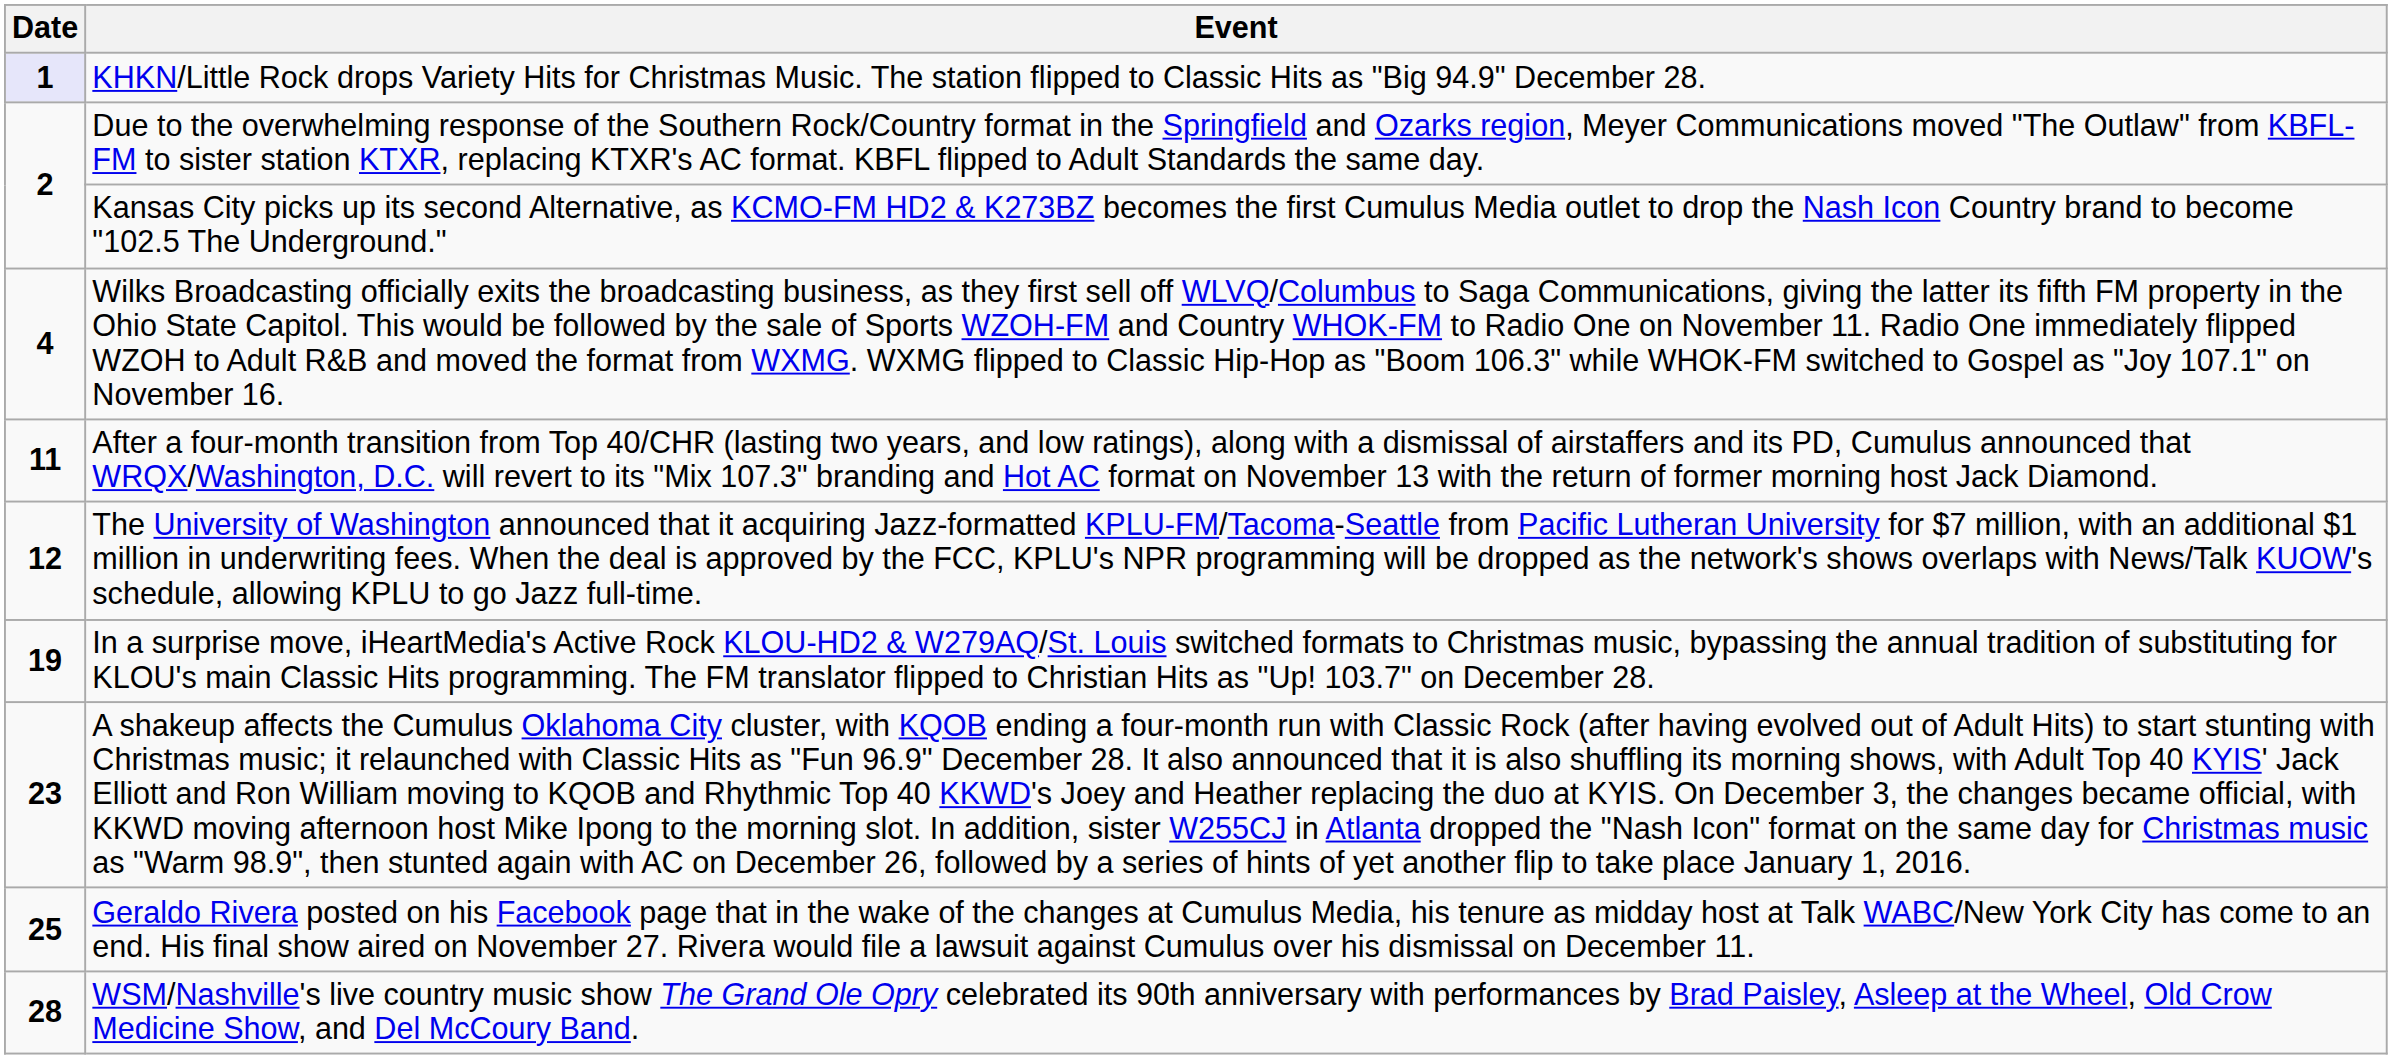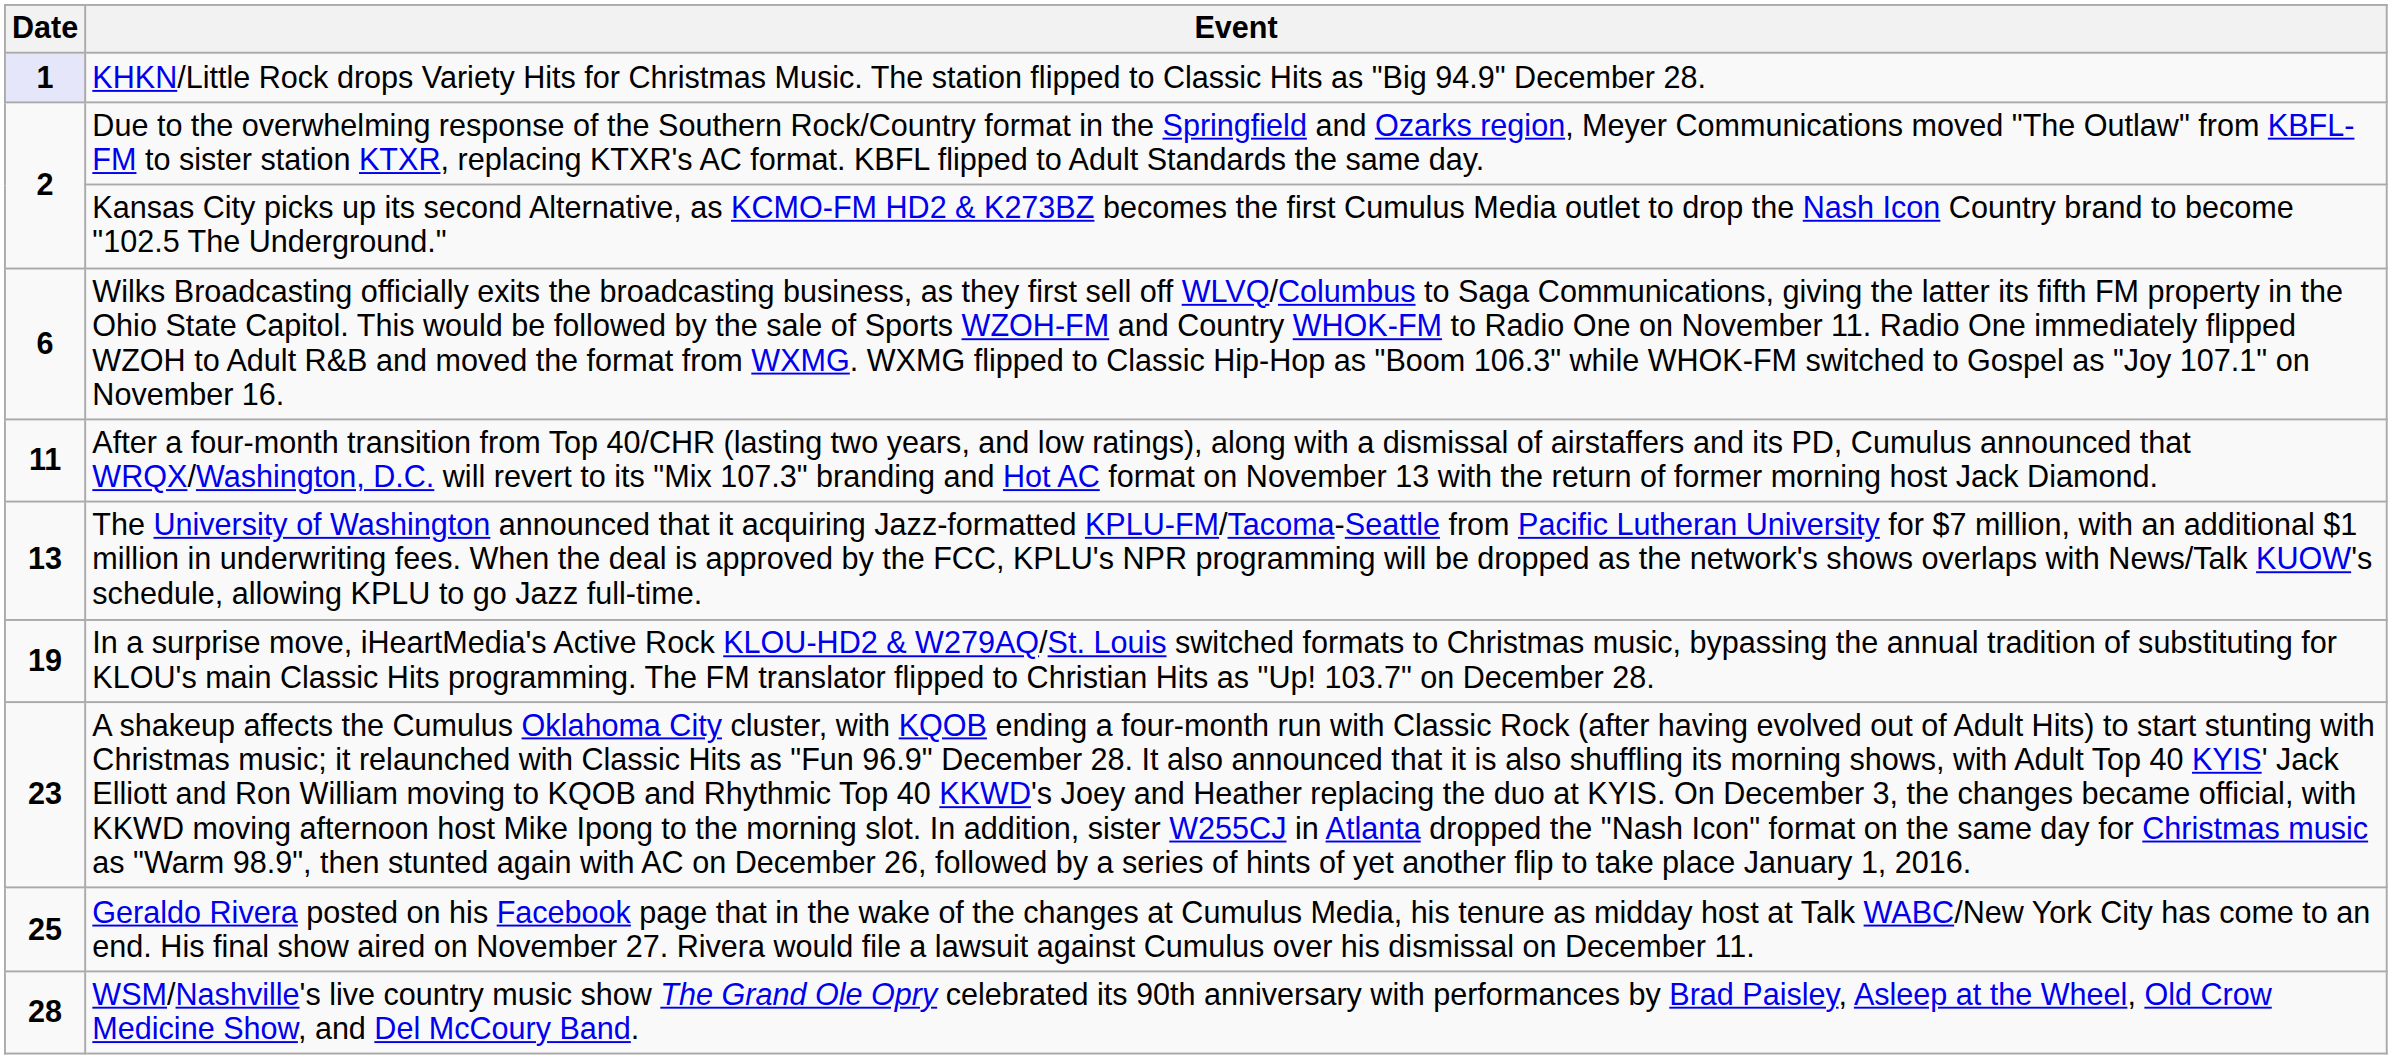(45, 342) 4 -> (45, 342) 6
(45, 560) 12 -> (45, 560) 13
